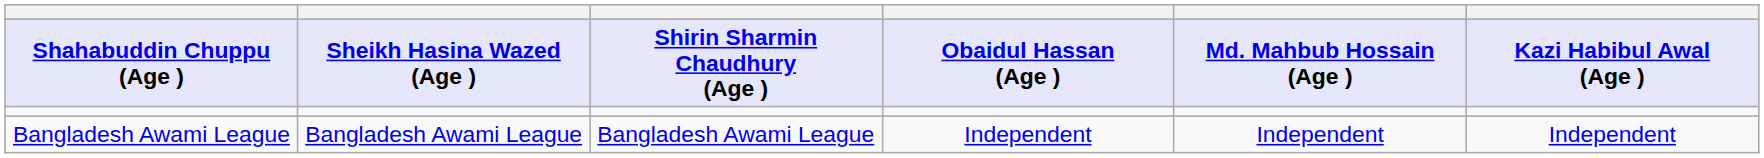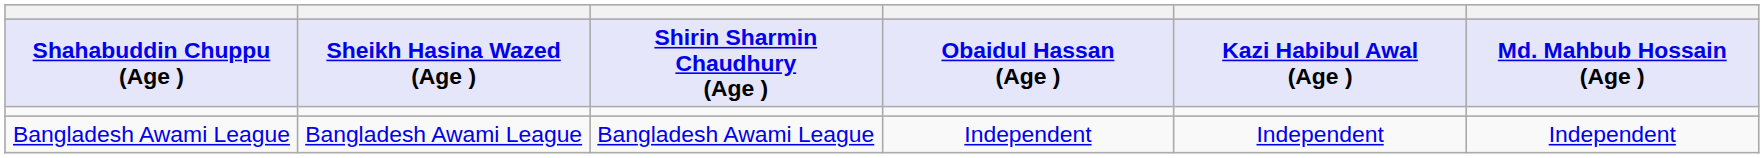columns swapped: (1320, 63) <-> (1612, 63)
